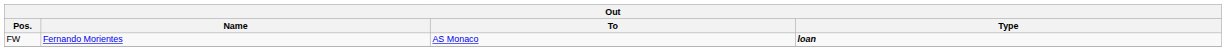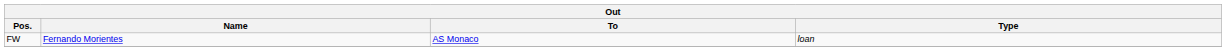(807, 40) bold -> (806, 40) normal
